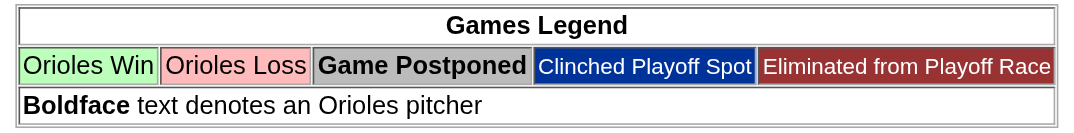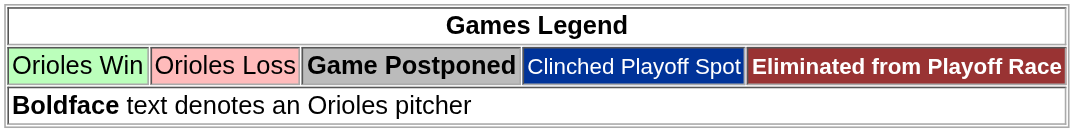(907, 66) normal -> (907, 66) bold
